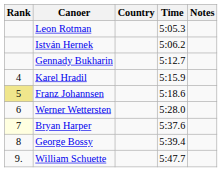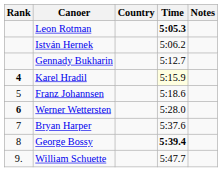(172, 28) normal -> (173, 28) bold
(19, 77) normal -> (19, 77) bold
(172, 77) no background -> (173, 77) lightyellow background
(19, 93) khaki background -> (19, 93) no background
(19, 110) normal -> (19, 110) bold
(19, 126) lightyellow background -> (19, 126) no background
(172, 142) normal -> (173, 142) bold
